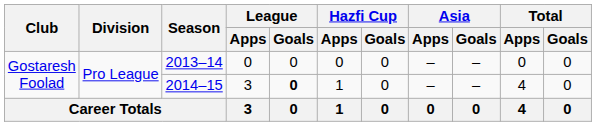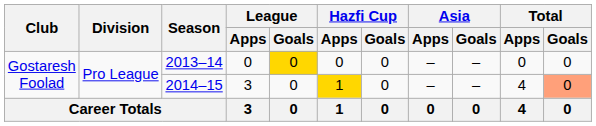(294, 62) no background -> (294, 62) gold background
(294, 86) bold -> (294, 86) normal
(339, 86) no background -> (339, 86) gold background
(567, 86) no background -> (567, 86) lightsalmon background
